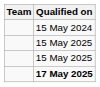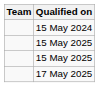(64, 74) bold -> (64, 74) normal
